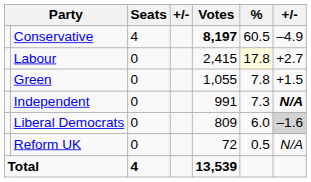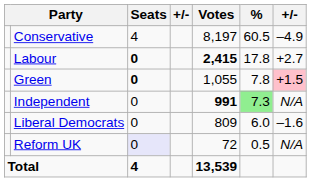(220, 36) bold -> (220, 36) normal
(134, 58) normal -> (134, 58) bold
(220, 58) normal -> (220, 58) bold
(257, 58) lightyellow background -> (257, 58) no background
(134, 79) normal -> (134, 79) bold
(290, 79) no background -> (290, 79) pink background
(226, 101) normal -> (226, 101) bold
(260, 101) no background -> (260, 101) lightgreen background
(291, 101) bold -> (292, 101) normal
(290, 123) lightgrey background -> (290, 123) no background
(134, 144) no background -> (134, 144) lavender background
